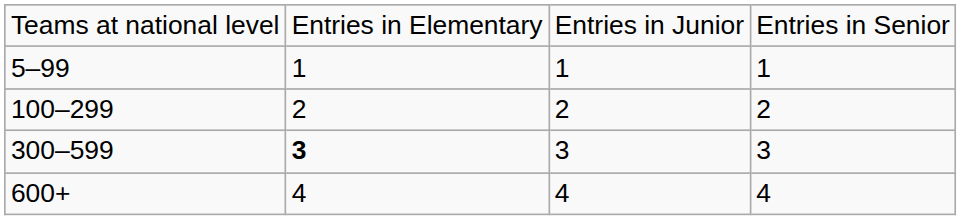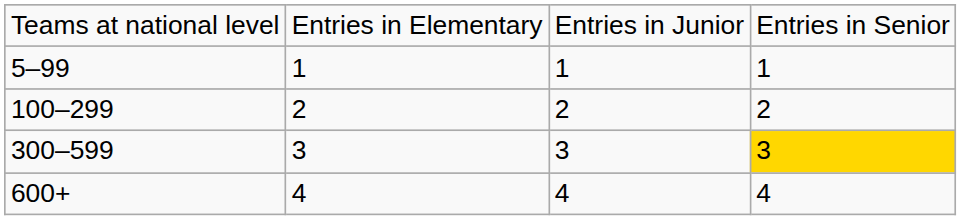(299, 151) bold -> (299, 151) normal
(764, 151) no background -> (764, 151) gold background
